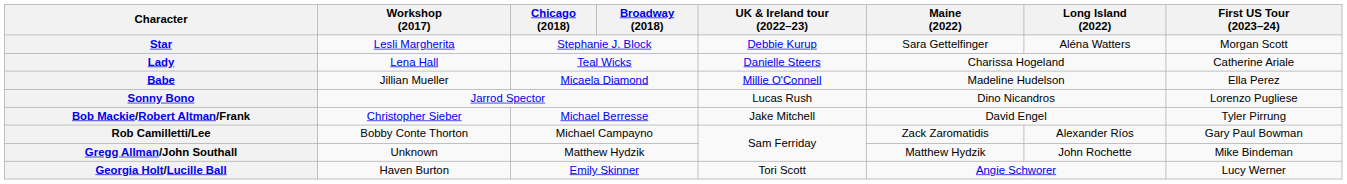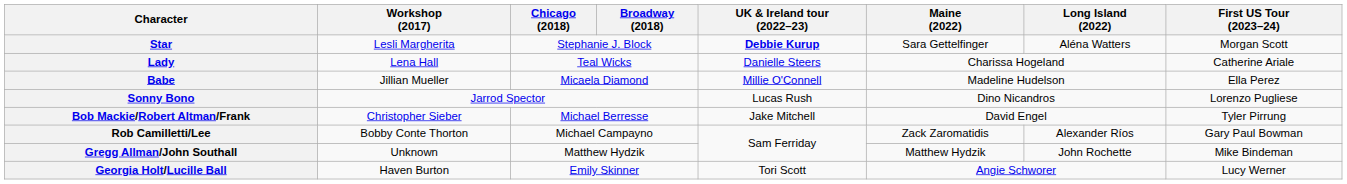(782, 44) normal -> (782, 44) bold
